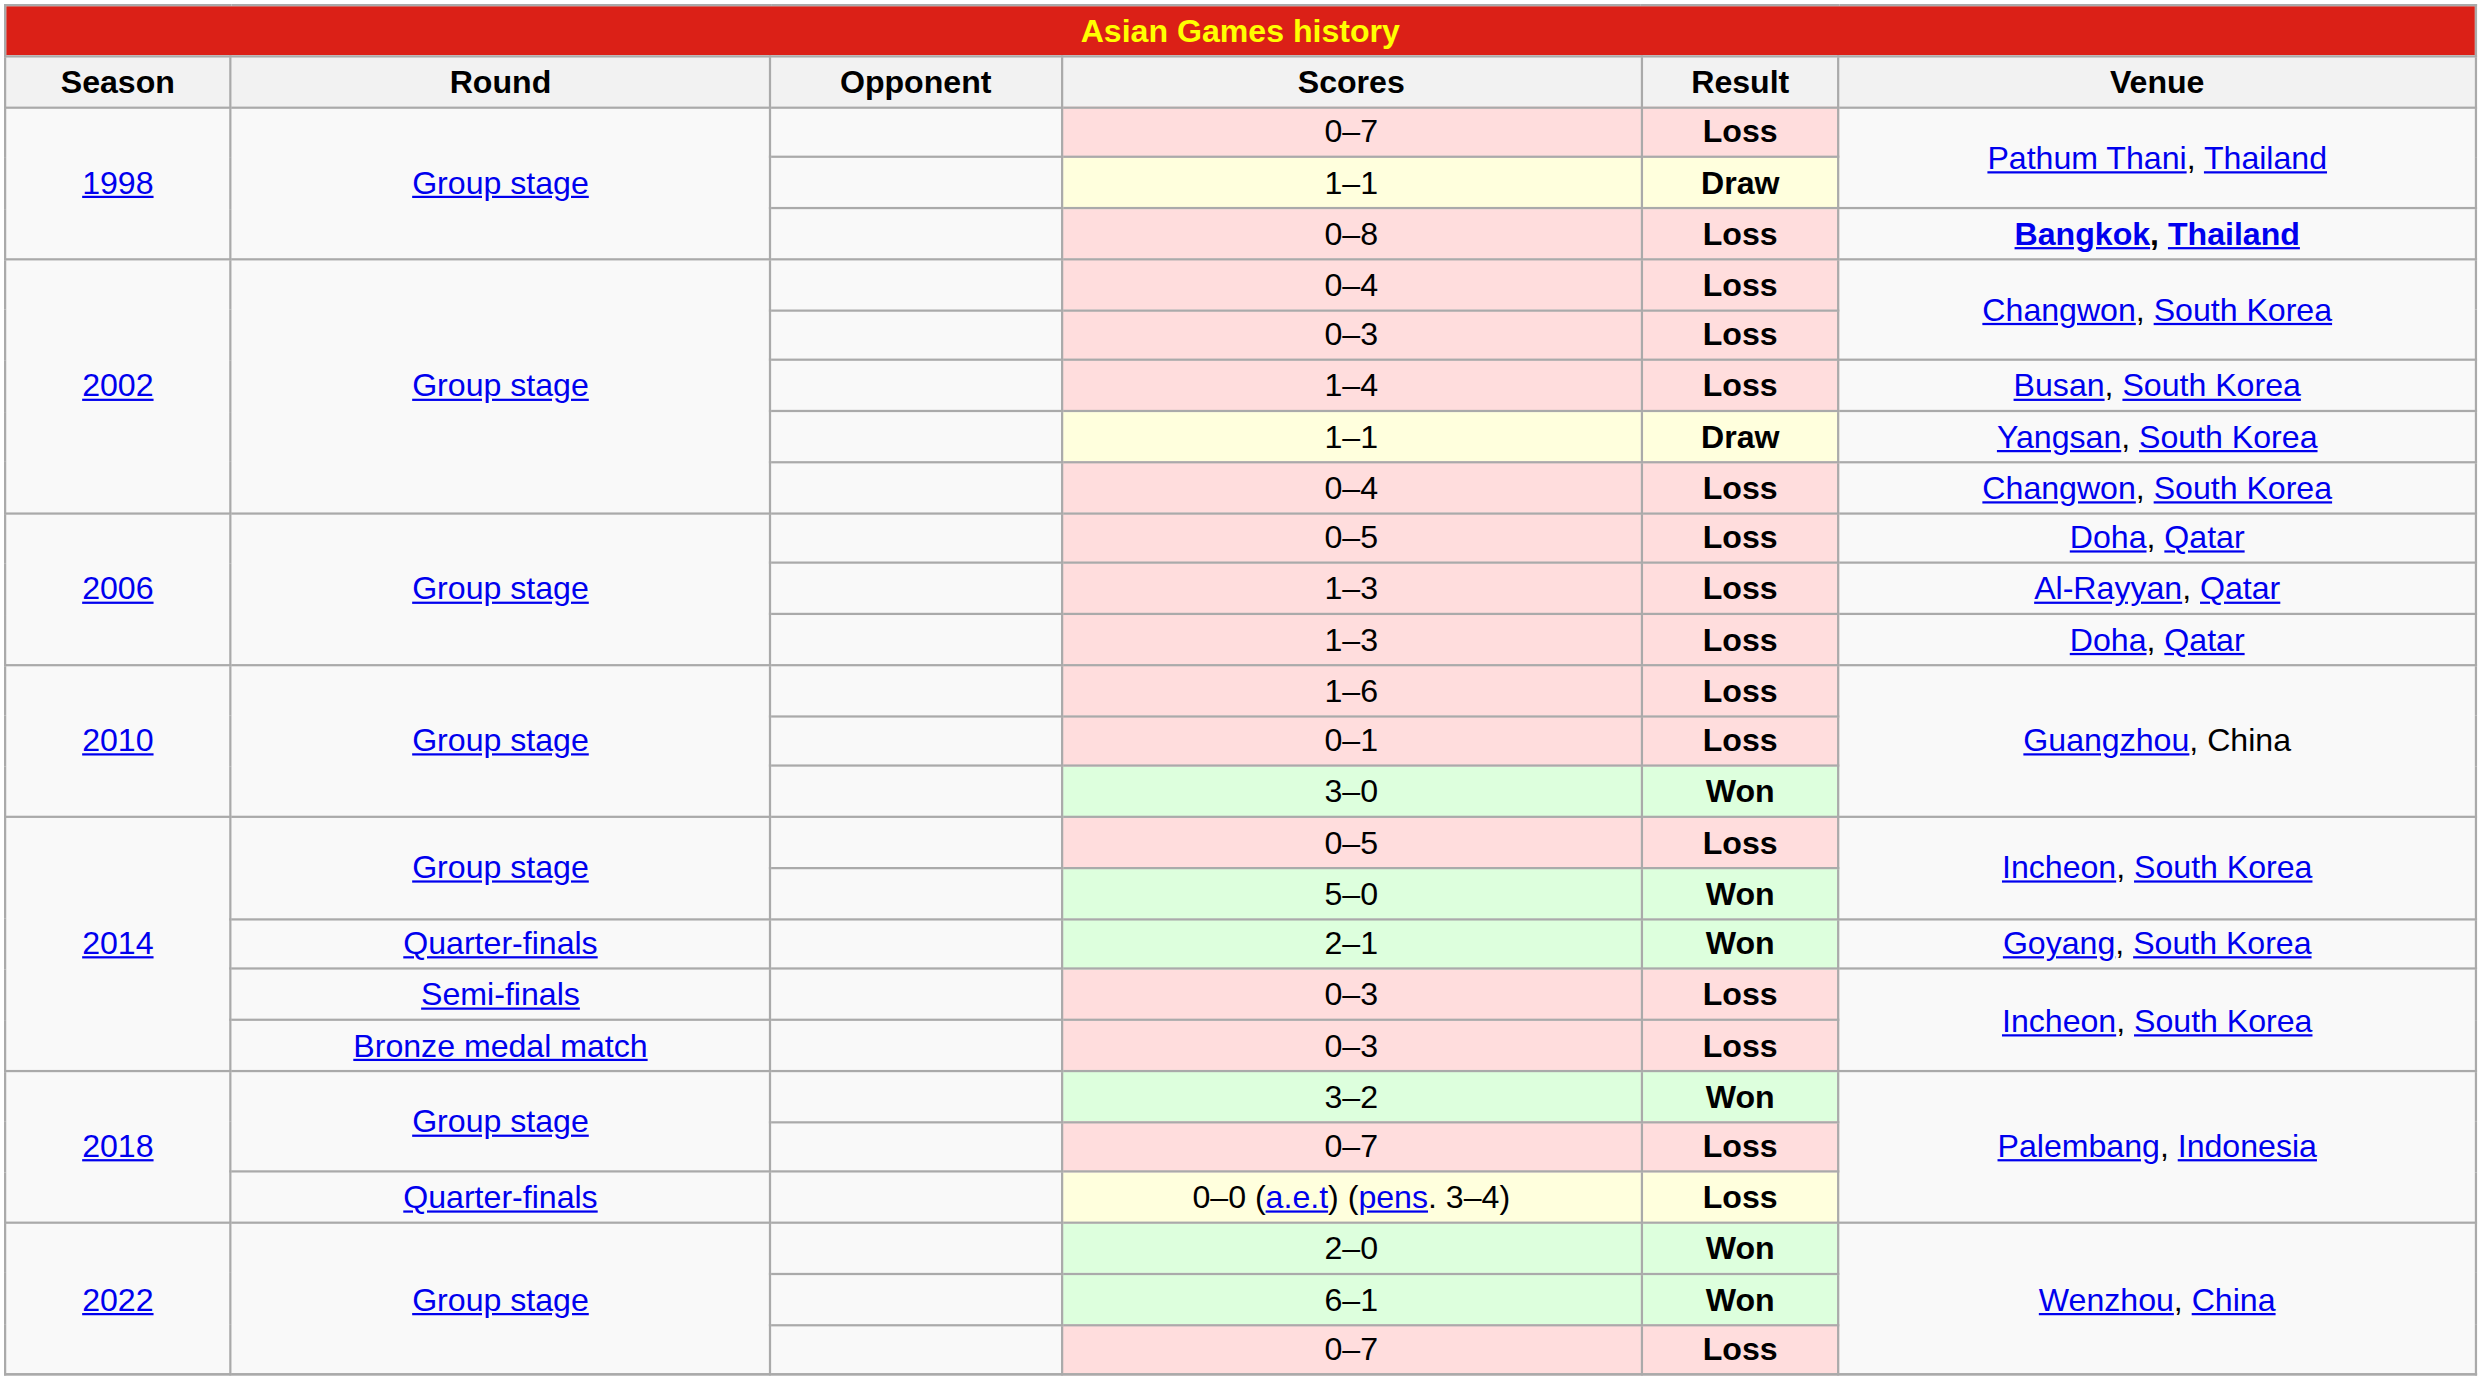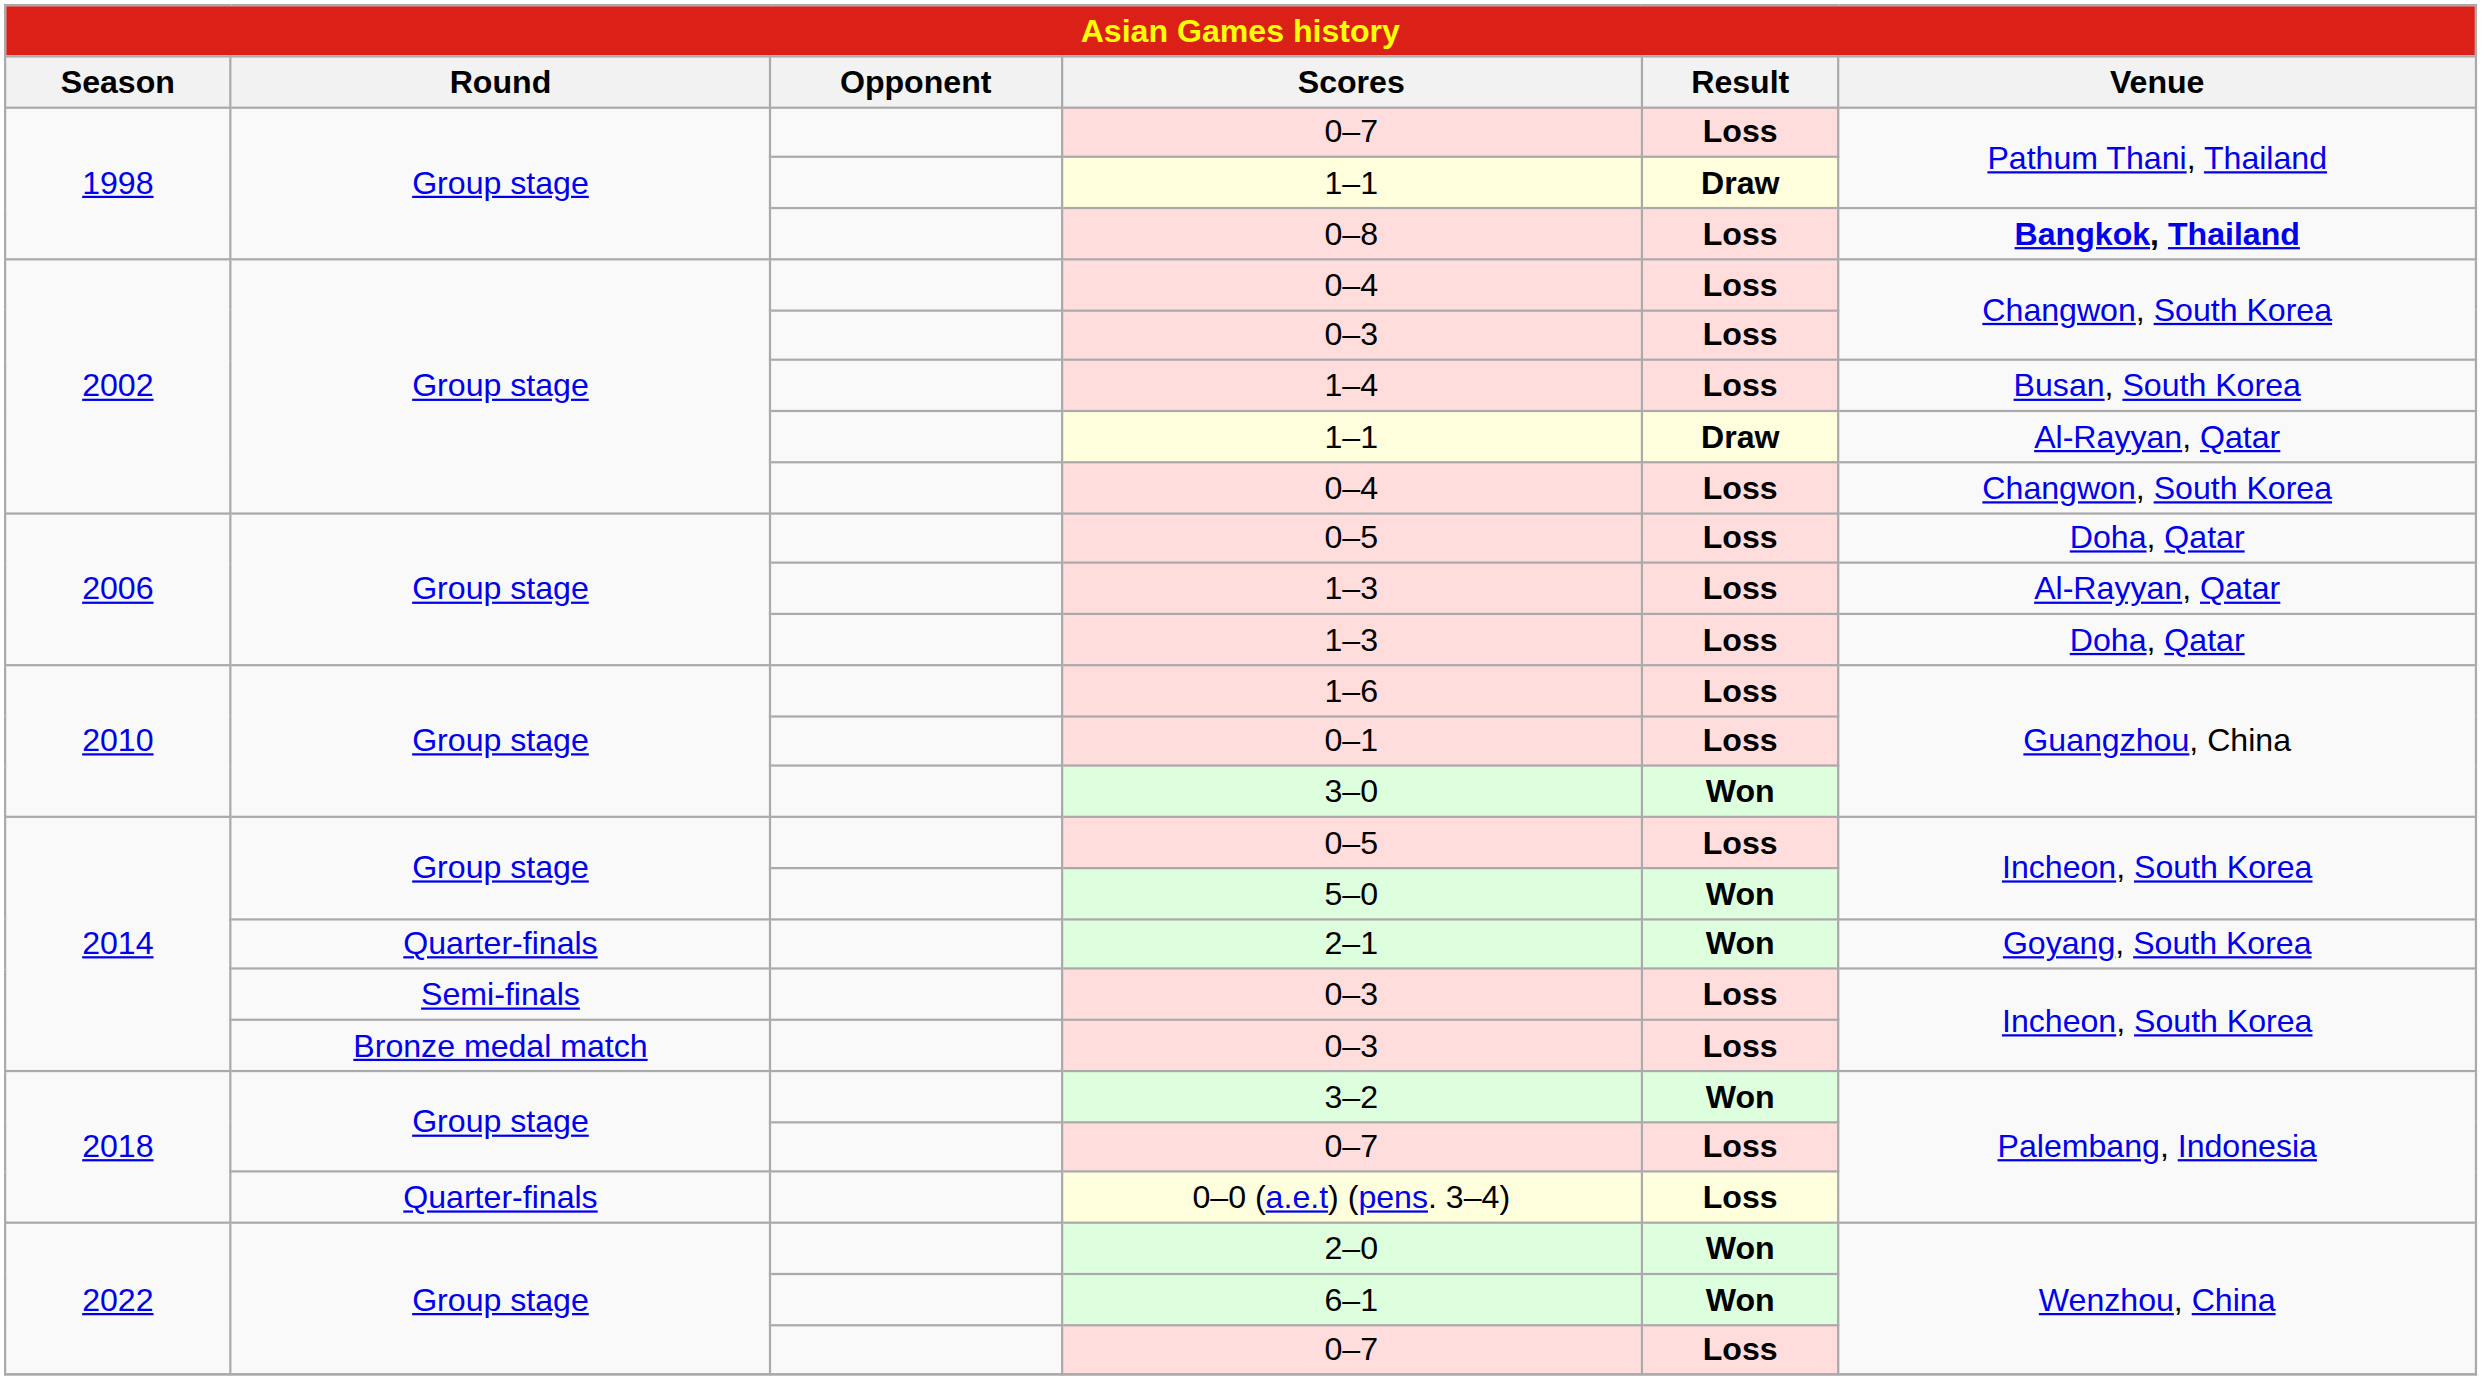(2157, 437) Yangsan, South Korea -> (2157, 437) Al-Rayyan, Qatar
